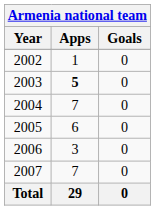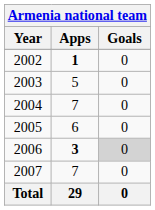(75, 60) normal -> (75, 60) bold
(75, 82) bold -> (75, 82) normal
(75, 149) normal -> (75, 149) bold
(124, 149) no background -> (124, 149) lightgrey background
